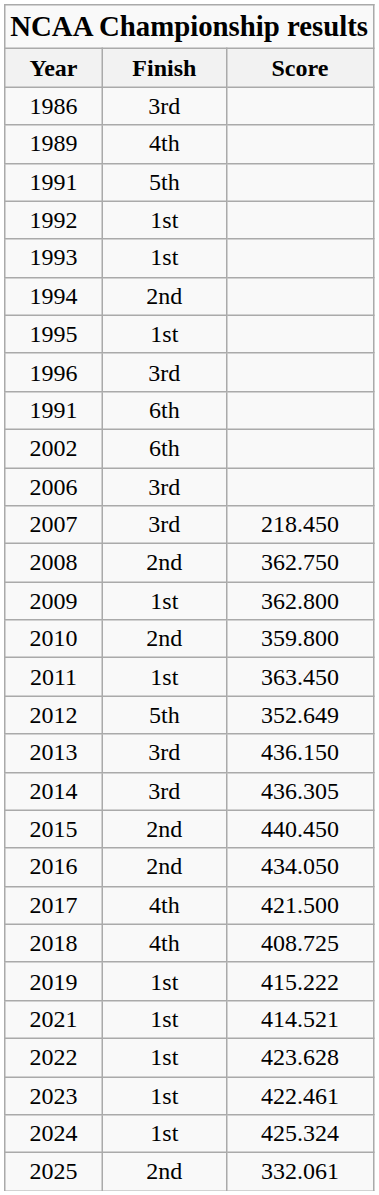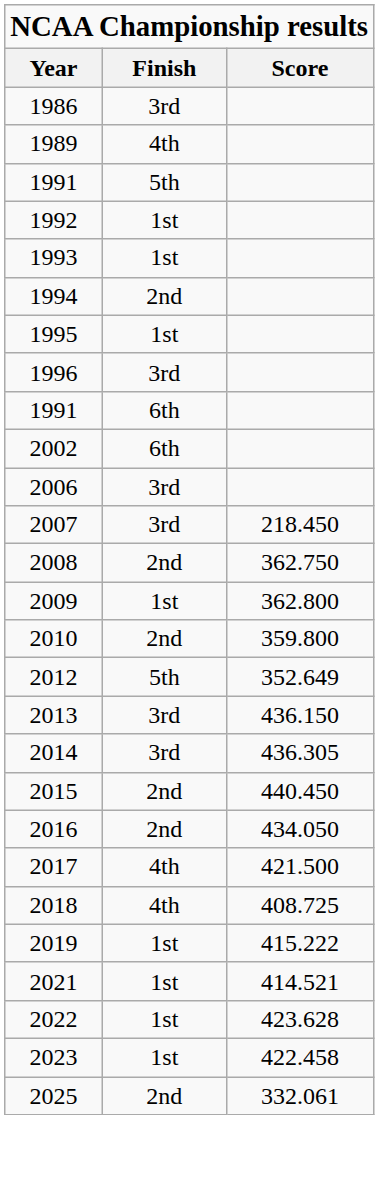- row: (54, 676)
(300, 1095) 422.461 -> (300, 1057) 422.458
- row: (54, 1133)
